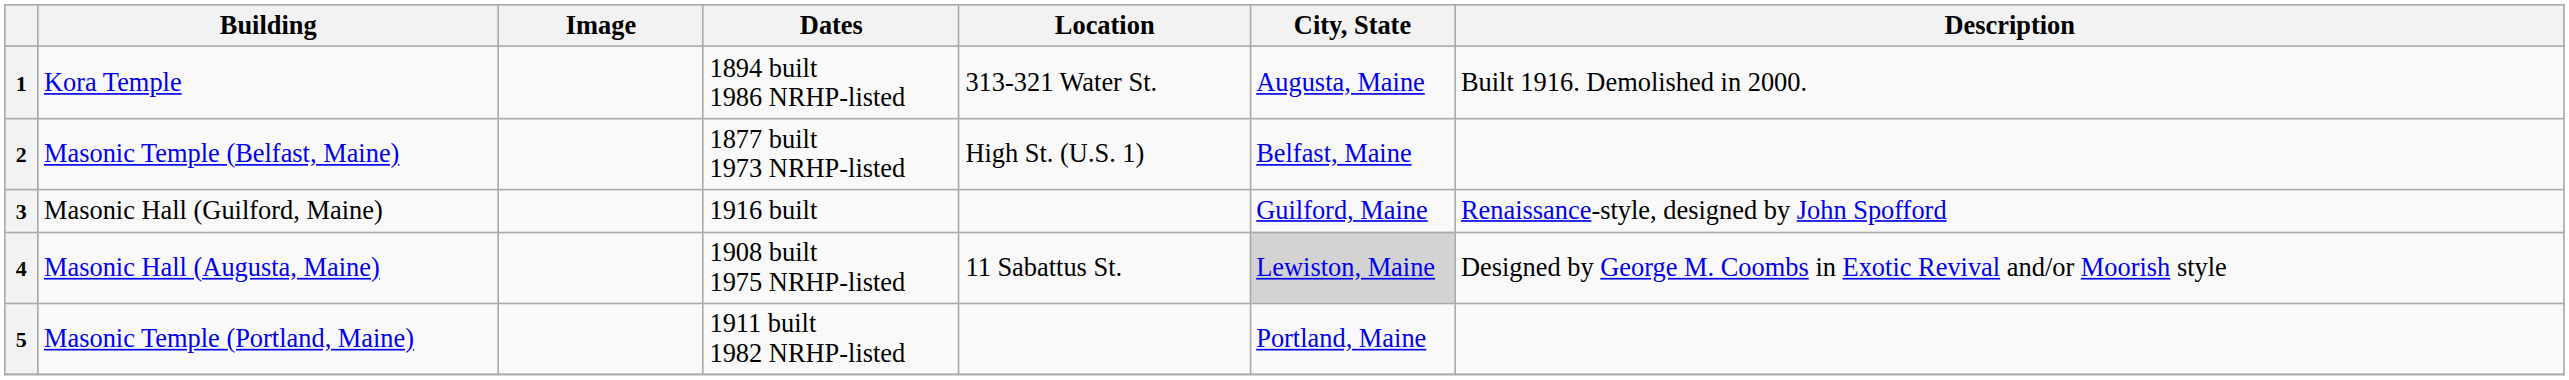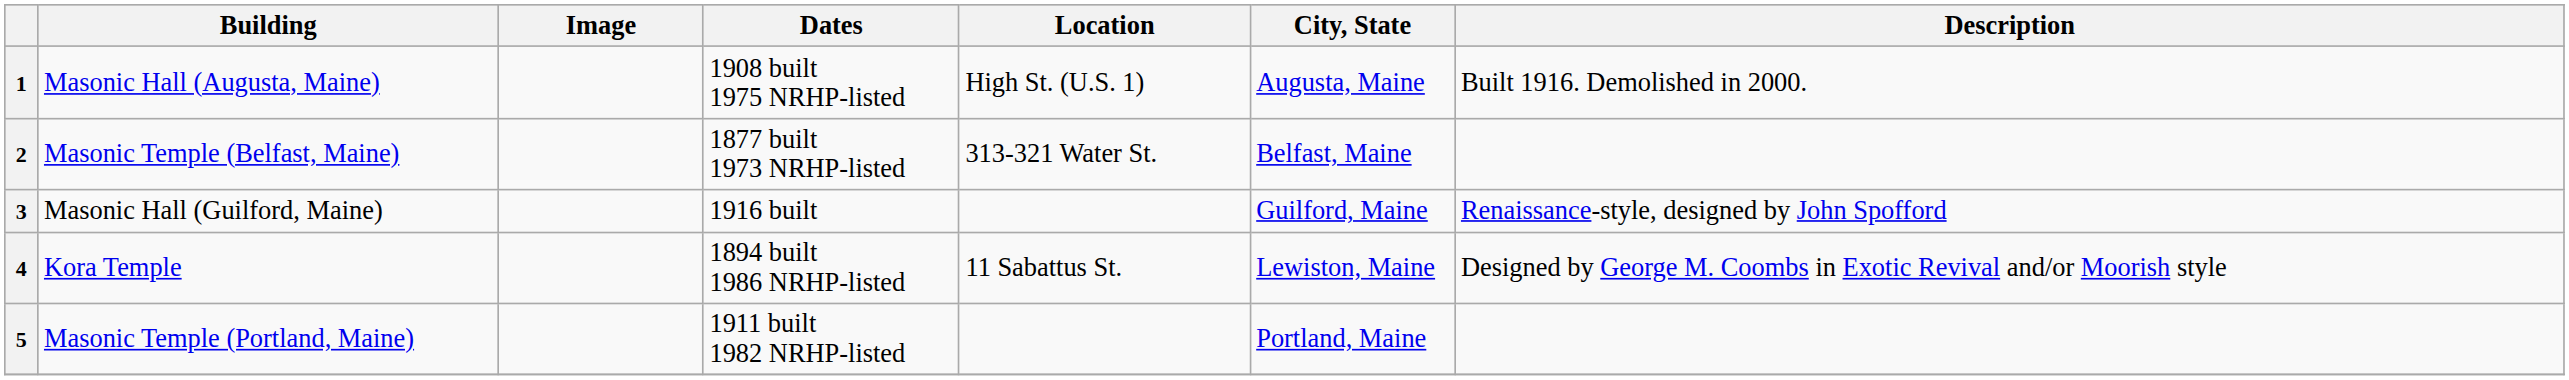(113, 82) Kora Temple -> (212, 82) Masonic Hall (Augusta, Maine)
(807, 82) 1894 built 1986 NRHP-listed -> (807, 82) 1908 built 1975 NRHP-listed
(1061, 82) 313-321 Water St. -> (1055, 82) High St. (U.S. 1)
(1055, 153) High St. (U.S. 1) -> (1061, 153) 313-321 Water St.
(212, 267) Masonic Hall (Augusta, Maine) -> (113, 267) Kora Temple
(807, 267) 1908 built 1975 NRHP-listed -> (807, 267) 1894 built 1986 NRHP-listed
(1346, 267) lightgrey background -> (1346, 267) no background
